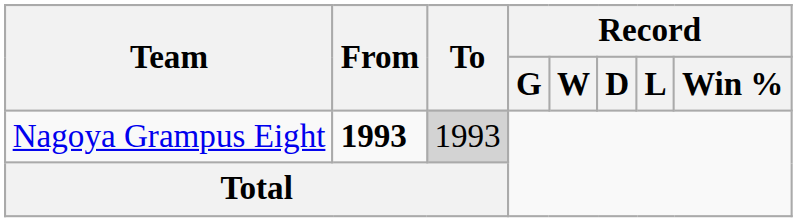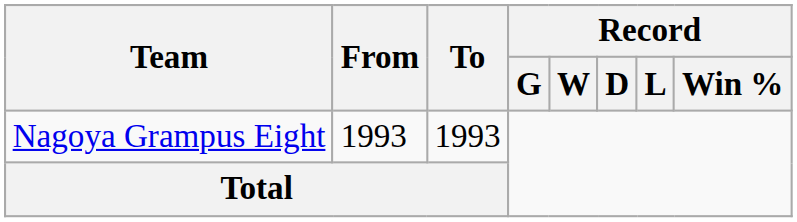(374, 135) bold -> (374, 135) normal
(468, 135) lightgrey background -> (468, 135) no background
